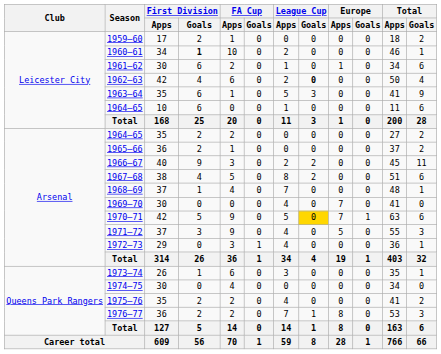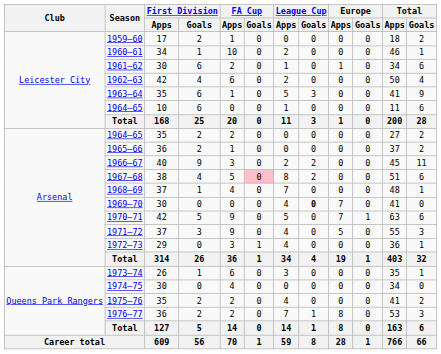(199, 53) bold -> (199, 53) normal
(314, 80) bold -> (314, 80) normal
(259, 176) no background -> (259, 176) pink background
(314, 204) normal -> (314, 204) bold
(314, 218) gold background -> (314, 218) no background
